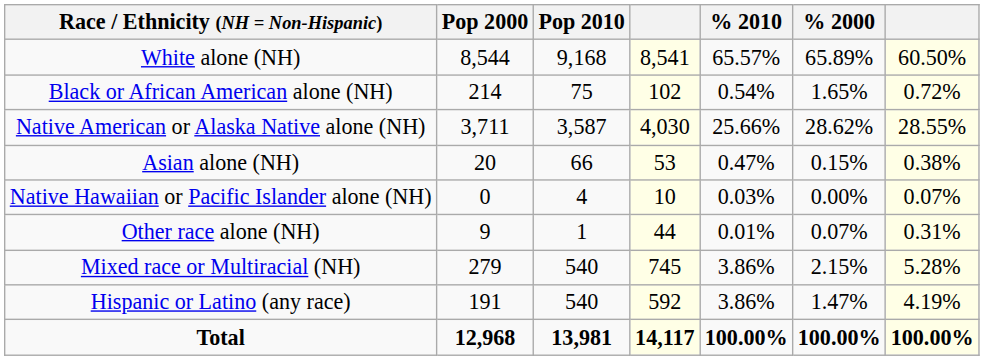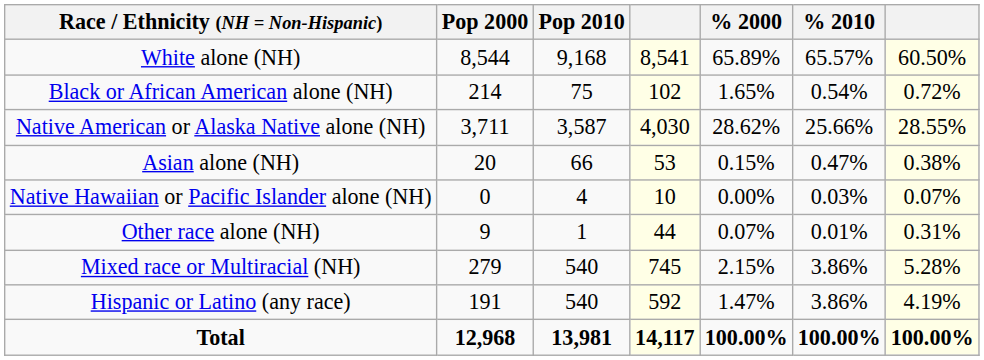columns swapped: (839, 22) <-> (746, 22)
